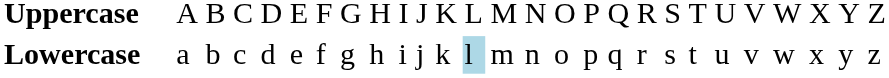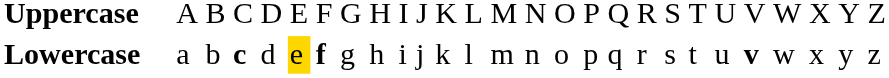(240, 54) normal -> (240, 54) bold
(296, 54) no background -> (296, 54) gold background
(321, 54) normal -> (321, 54) bold
(469, 54) lightblue background -> (469, 54) no background
(751, 54) normal -> (751, 54) bold
